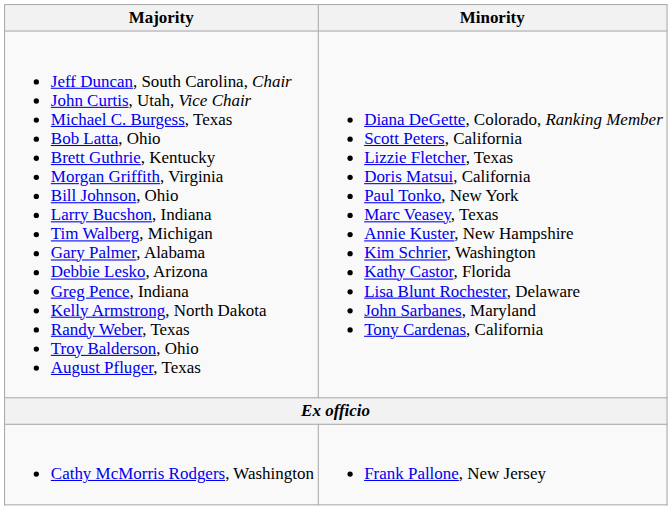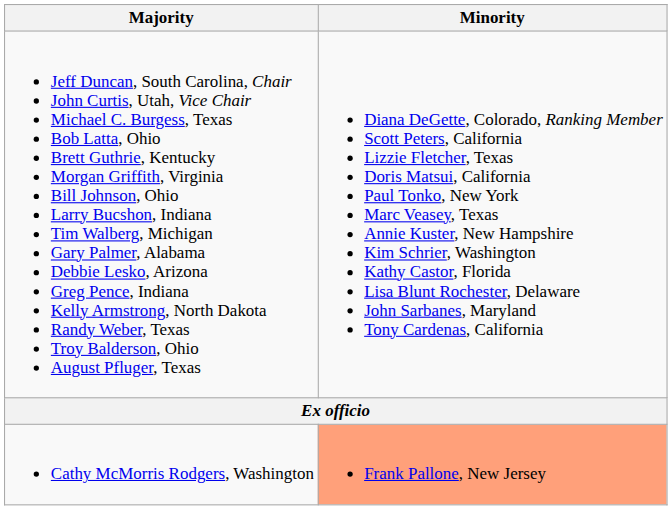(492, 474) no background -> (492, 474) lightsalmon background
